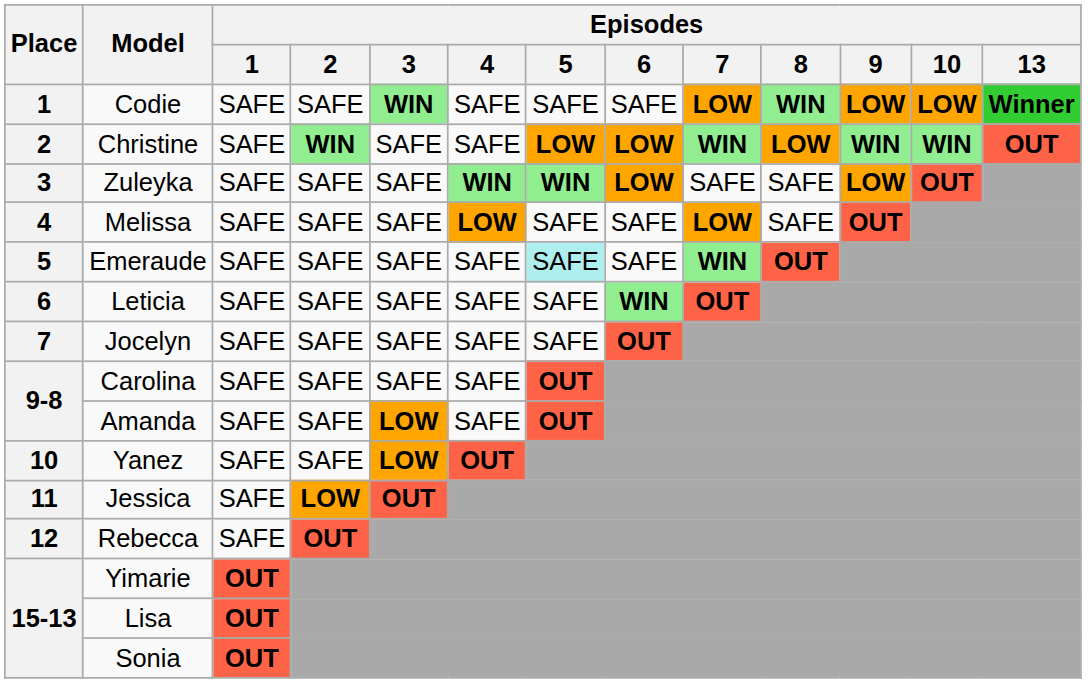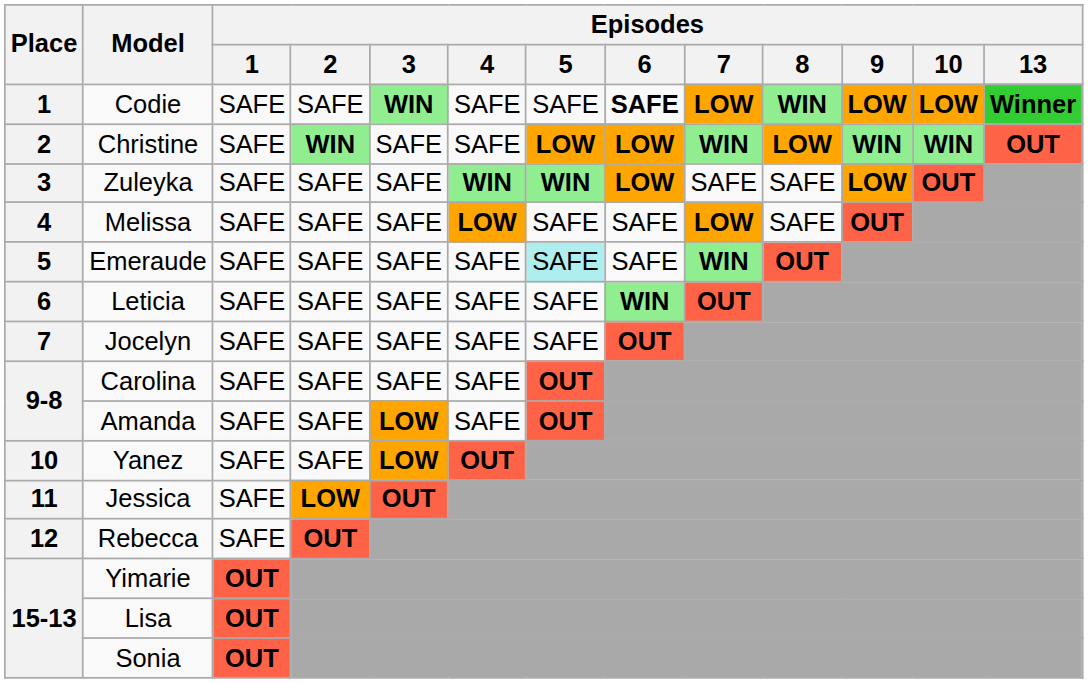(644, 104) normal -> (645, 104) bold
